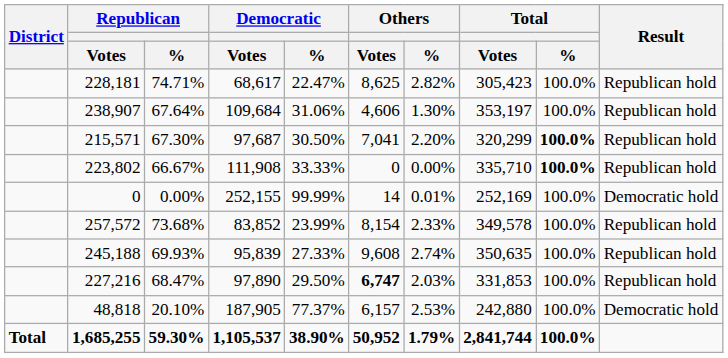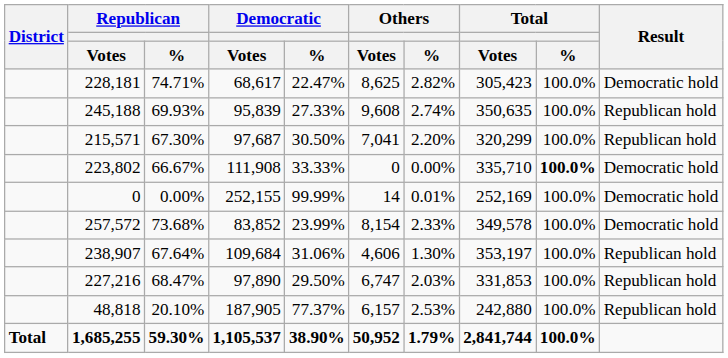(660, 82) Republican hold -> (661, 82) Democratic hold
rows swapped: (113, 111) <-> (113, 252)
(568, 139) bold -> (569, 139) normal
(660, 167) Republican hold -> (661, 167) Democratic hold
(660, 224) Republican hold -> (661, 224) Democratic hold
(381, 280) bold -> (381, 280) normal
(661, 309) Democratic hold -> (660, 309) Republican hold
